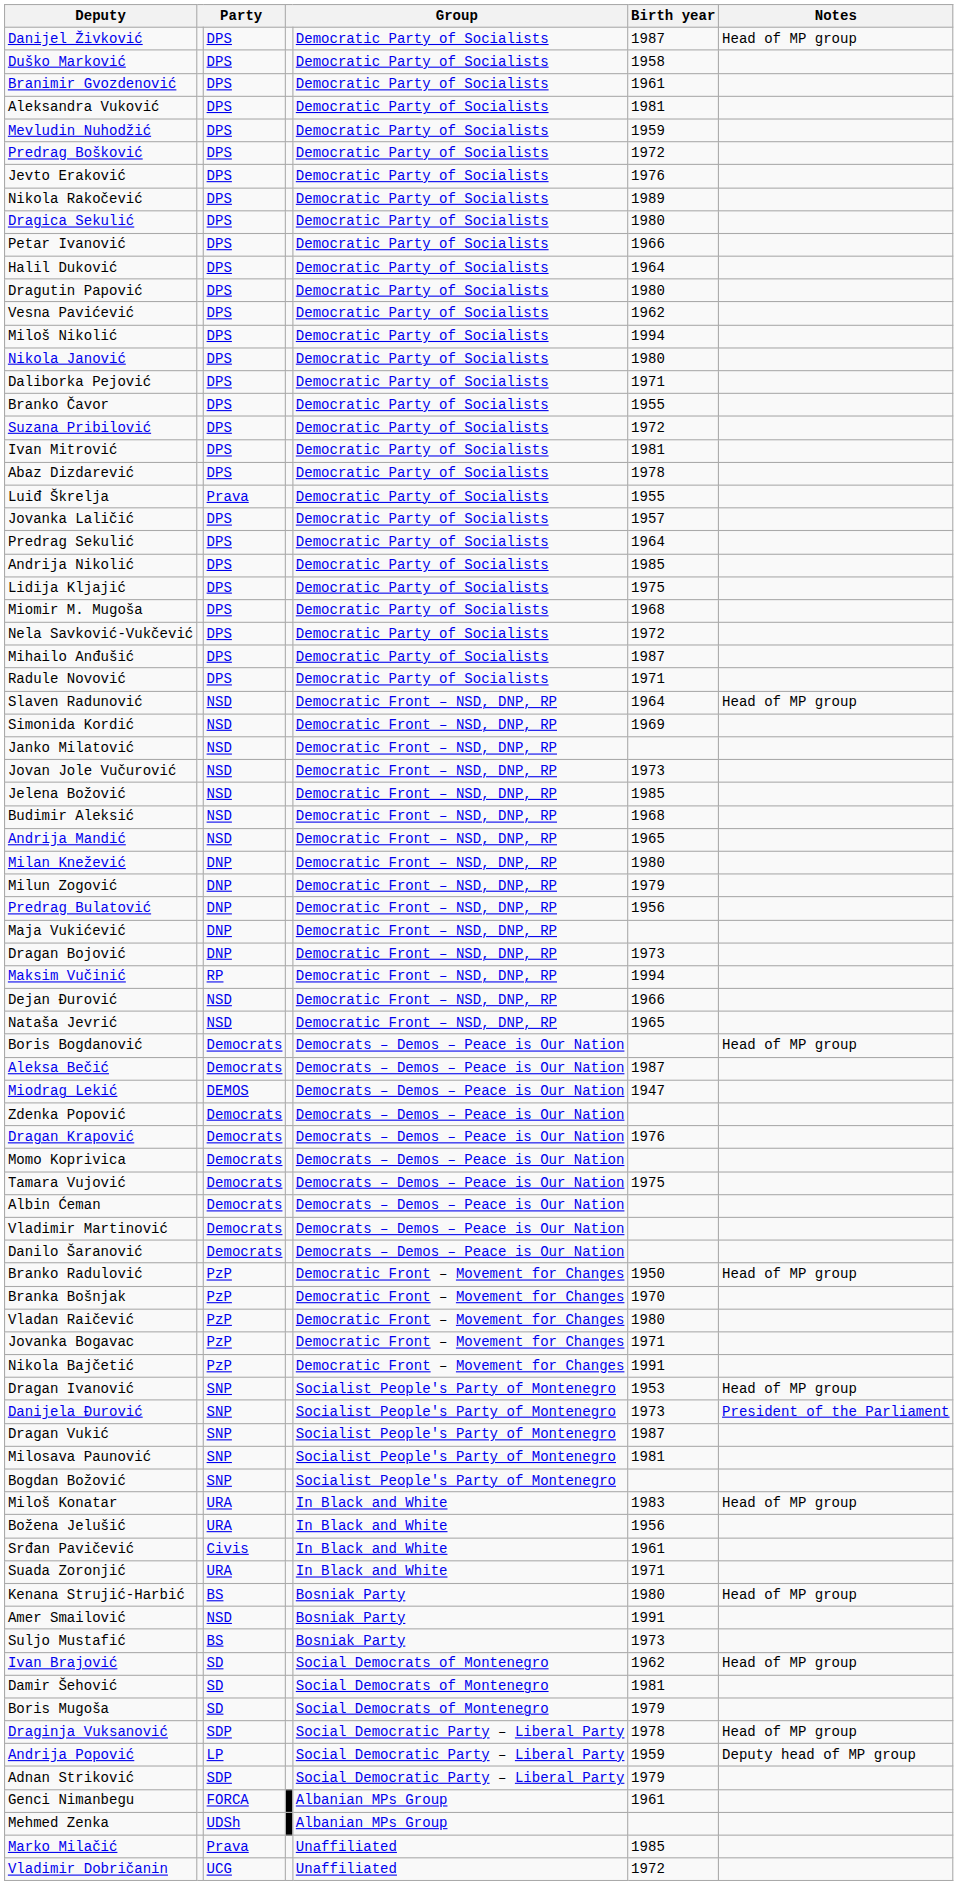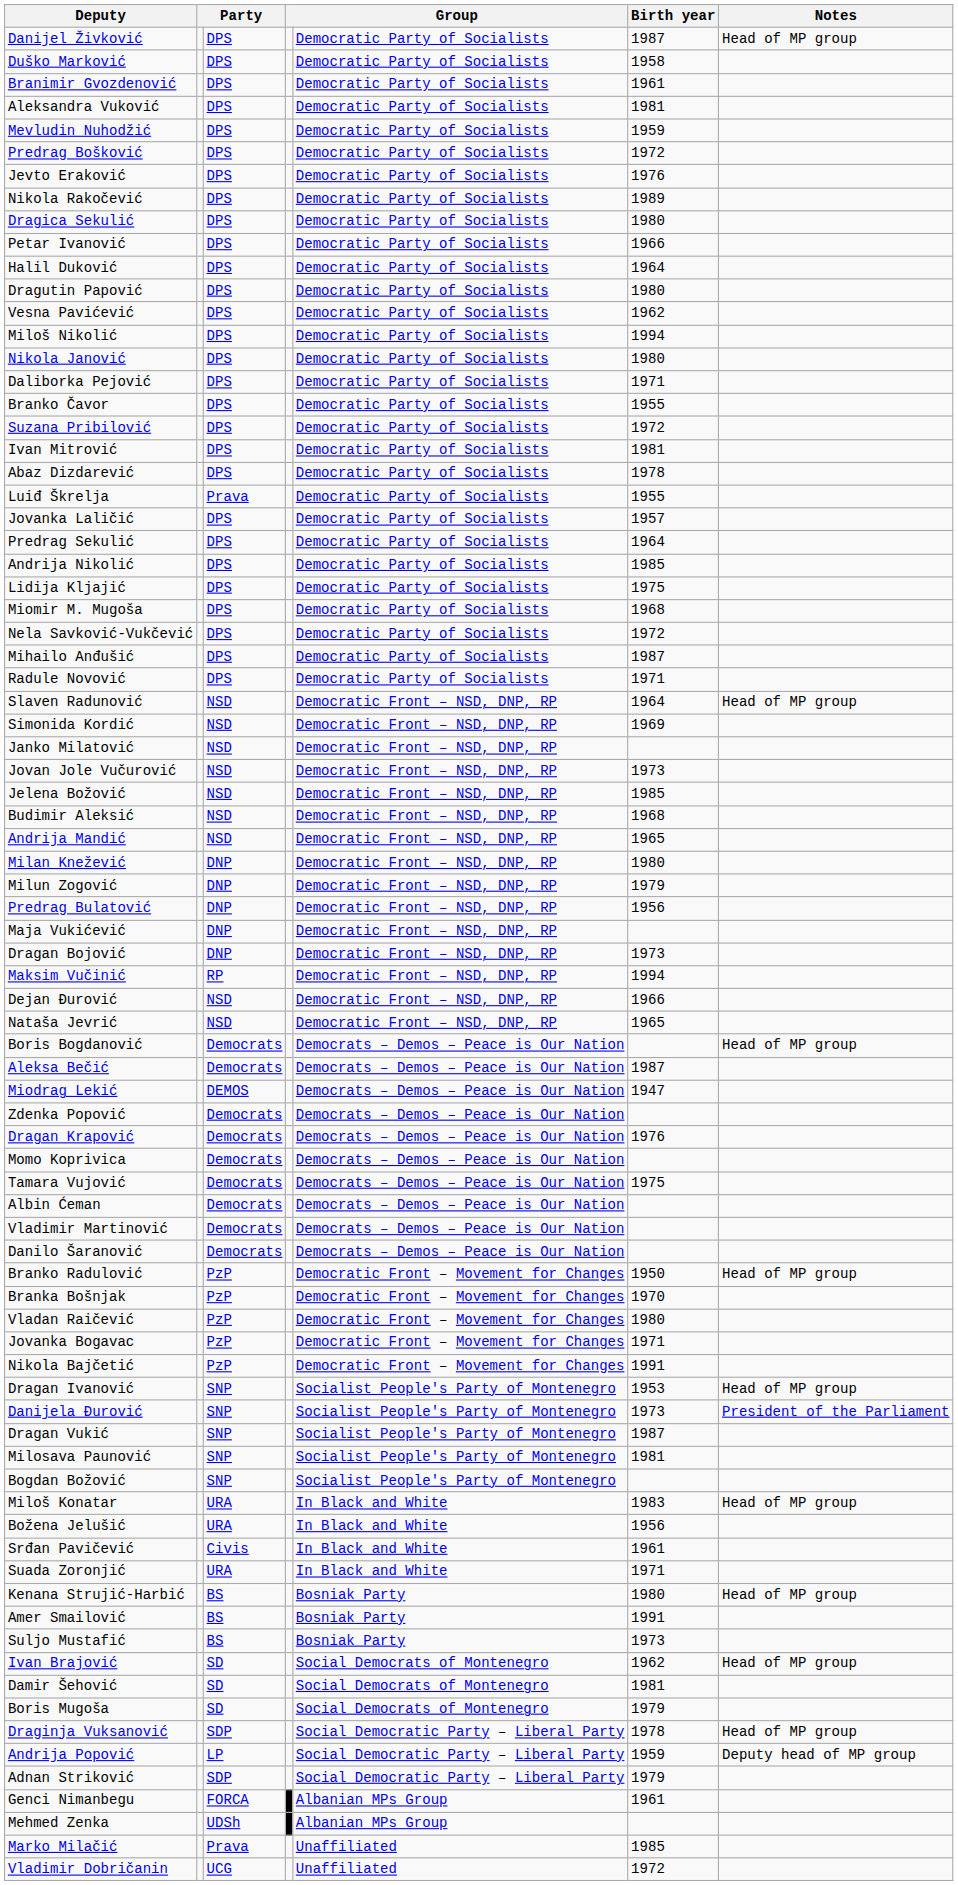(219, 1618) NSD -> (215, 1618) BS
